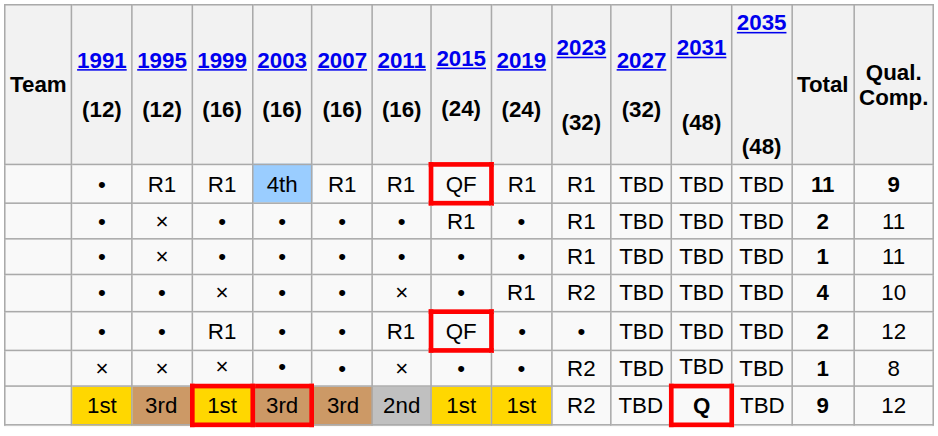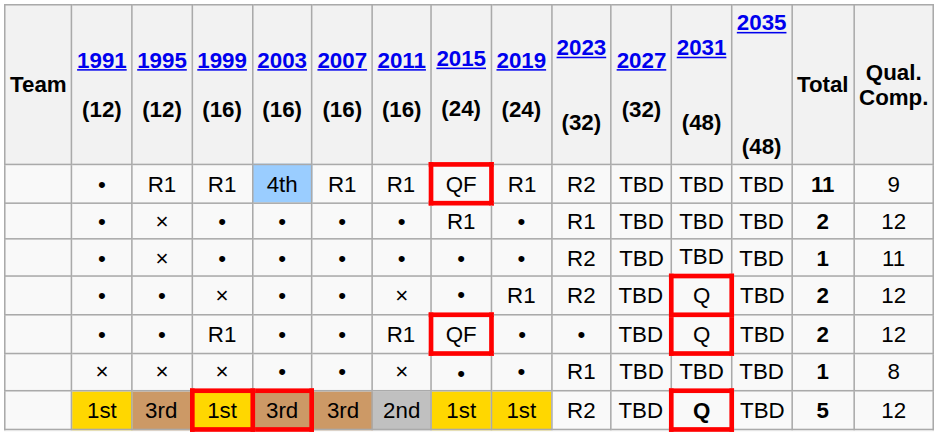(581, 184) R1 -> (581, 184) R2
(894, 184) bold -> (894, 184) normal
(894, 221) 11 -> (894, 221) 12
(581, 257) R1 -> (581, 258) R2
(702, 293) TBD -> (702, 296) Q
(823, 293) 4 -> (823, 296) 2
(894, 293) 10 -> (894, 296) 12
(702, 331) TBD -> (702, 334) Q
(581, 368) R2 -> (581, 372) R1
(823, 406) 9 -> (823, 411) 5
